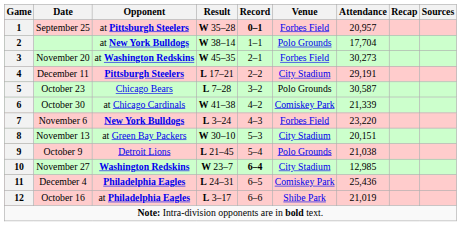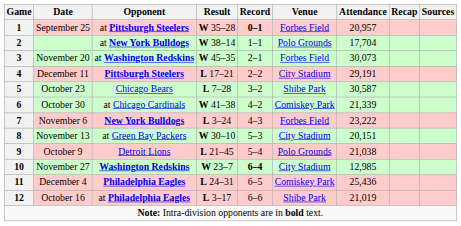(363, 58) 30,273 -> (363, 58) 30,073
(305, 89) Polo Grounds -> (305, 89) Shibe Park
(363, 120) 23,220 -> (363, 120) 23,222
